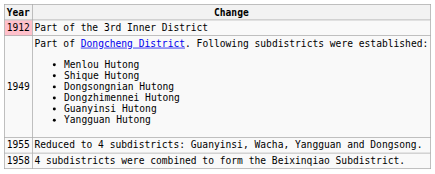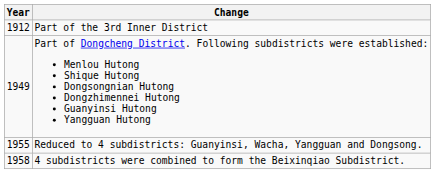(18, 28) pink background -> (18, 28) no background
